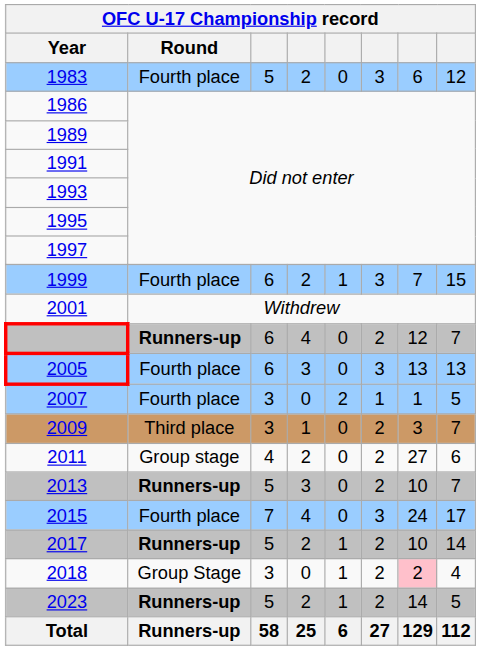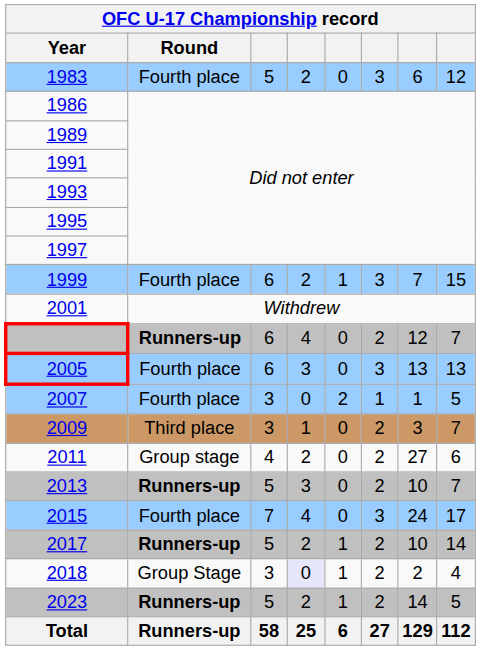(306, 573) no background -> (306, 573) lavender background
(418, 573) pink background -> (418, 573) no background
